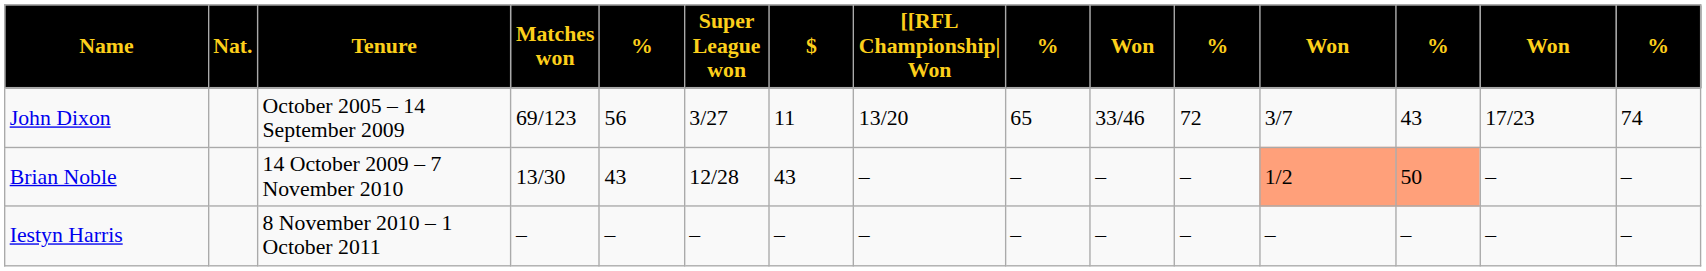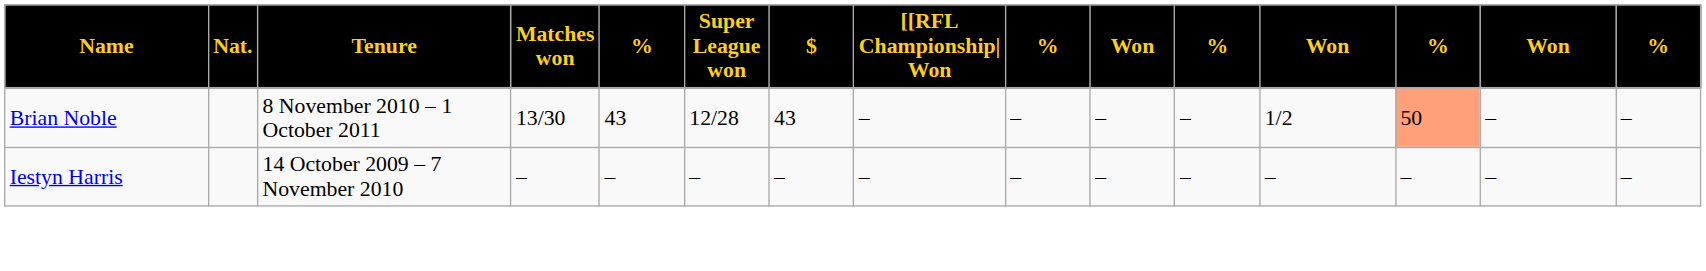- row: (60, 117)
(352, 176) 14 October 2009 – 7 November 2010 -> (357, 117) 8 November 2010 – 1 October 2011
(1279, 176) lightsalmon background -> (1279, 117) no background
(357, 235) 8 November 2010 – 1 October 2011 -> (352, 176) 14 October 2009 – 7 November 2010
